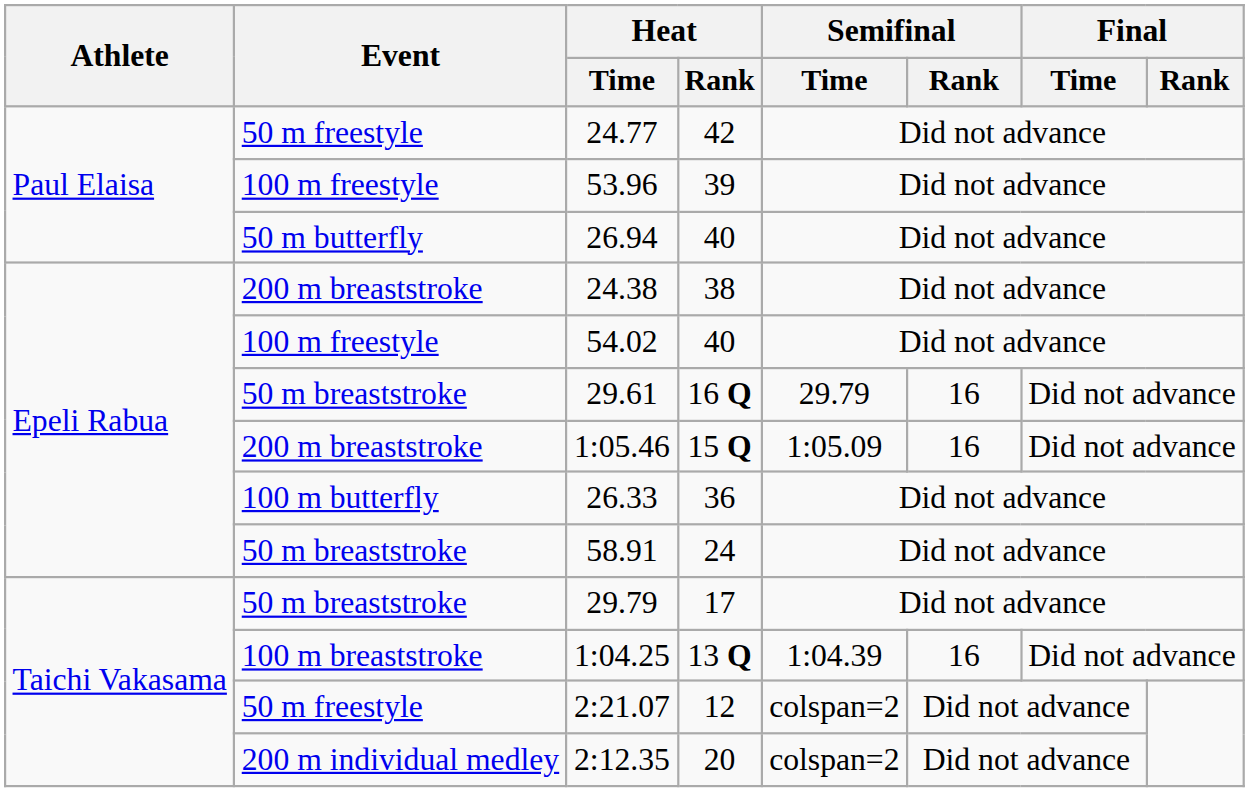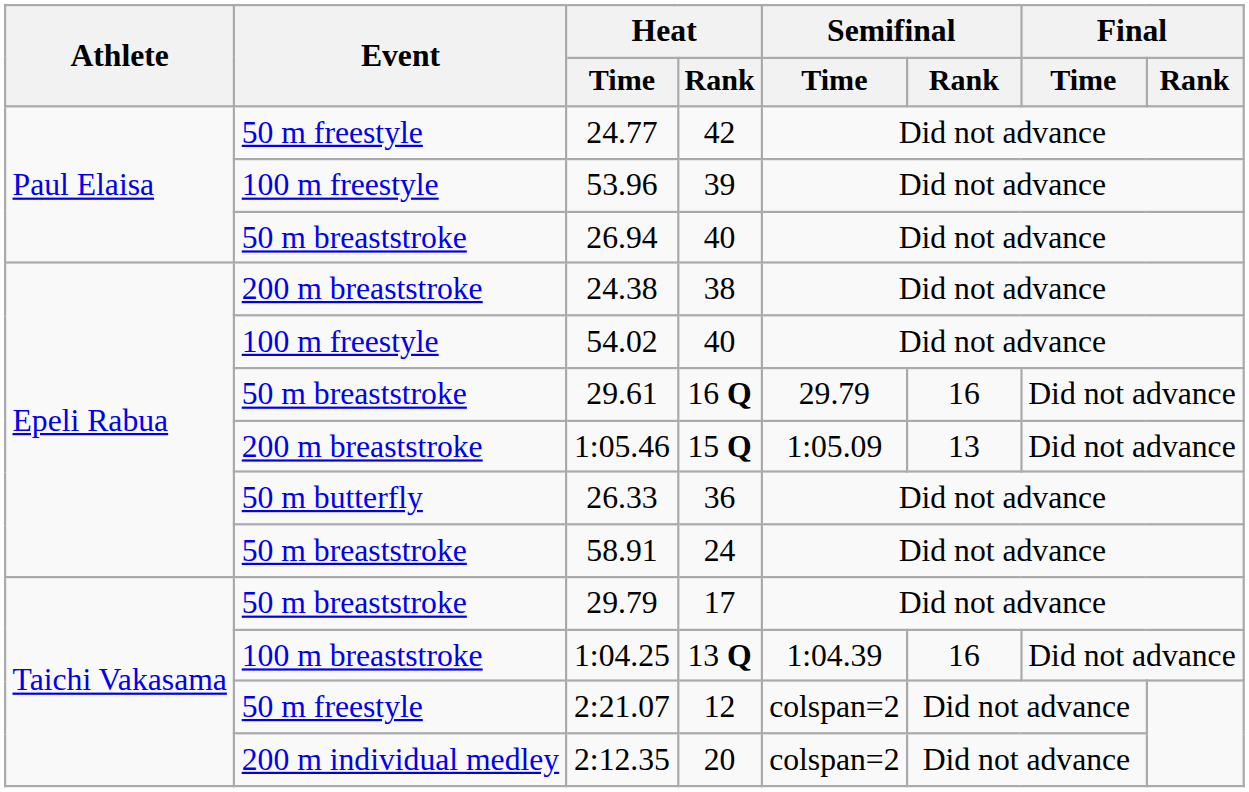(332, 237) 50 m butterfly -> (354, 237) 50 m breaststroke
(964, 446) 16 -> (964, 446) 13
(340, 498) 100 m butterfly -> (332, 498) 50 m butterfly
